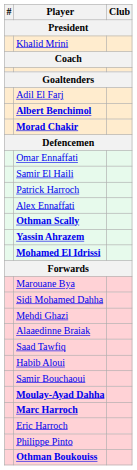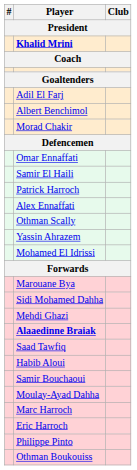(42, 43) normal -> (44, 43) bold
(54, 111) bold -> (52, 111) normal
(47, 127) bold -> (44, 127) normal
(48, 221) bold -> (46, 221) normal
(50, 237) bold -> (48, 237) normal
(58, 252) bold -> (56, 252) normal
(53, 331) normal -> (56, 331) bold
(60, 394) bold -> (58, 394) normal
(47, 410) bold -> (44, 410) normal
(57, 457) bold -> (54, 457) normal
